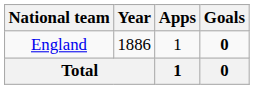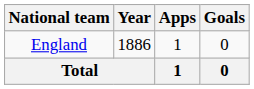(224, 44) bold -> (224, 44) normal
